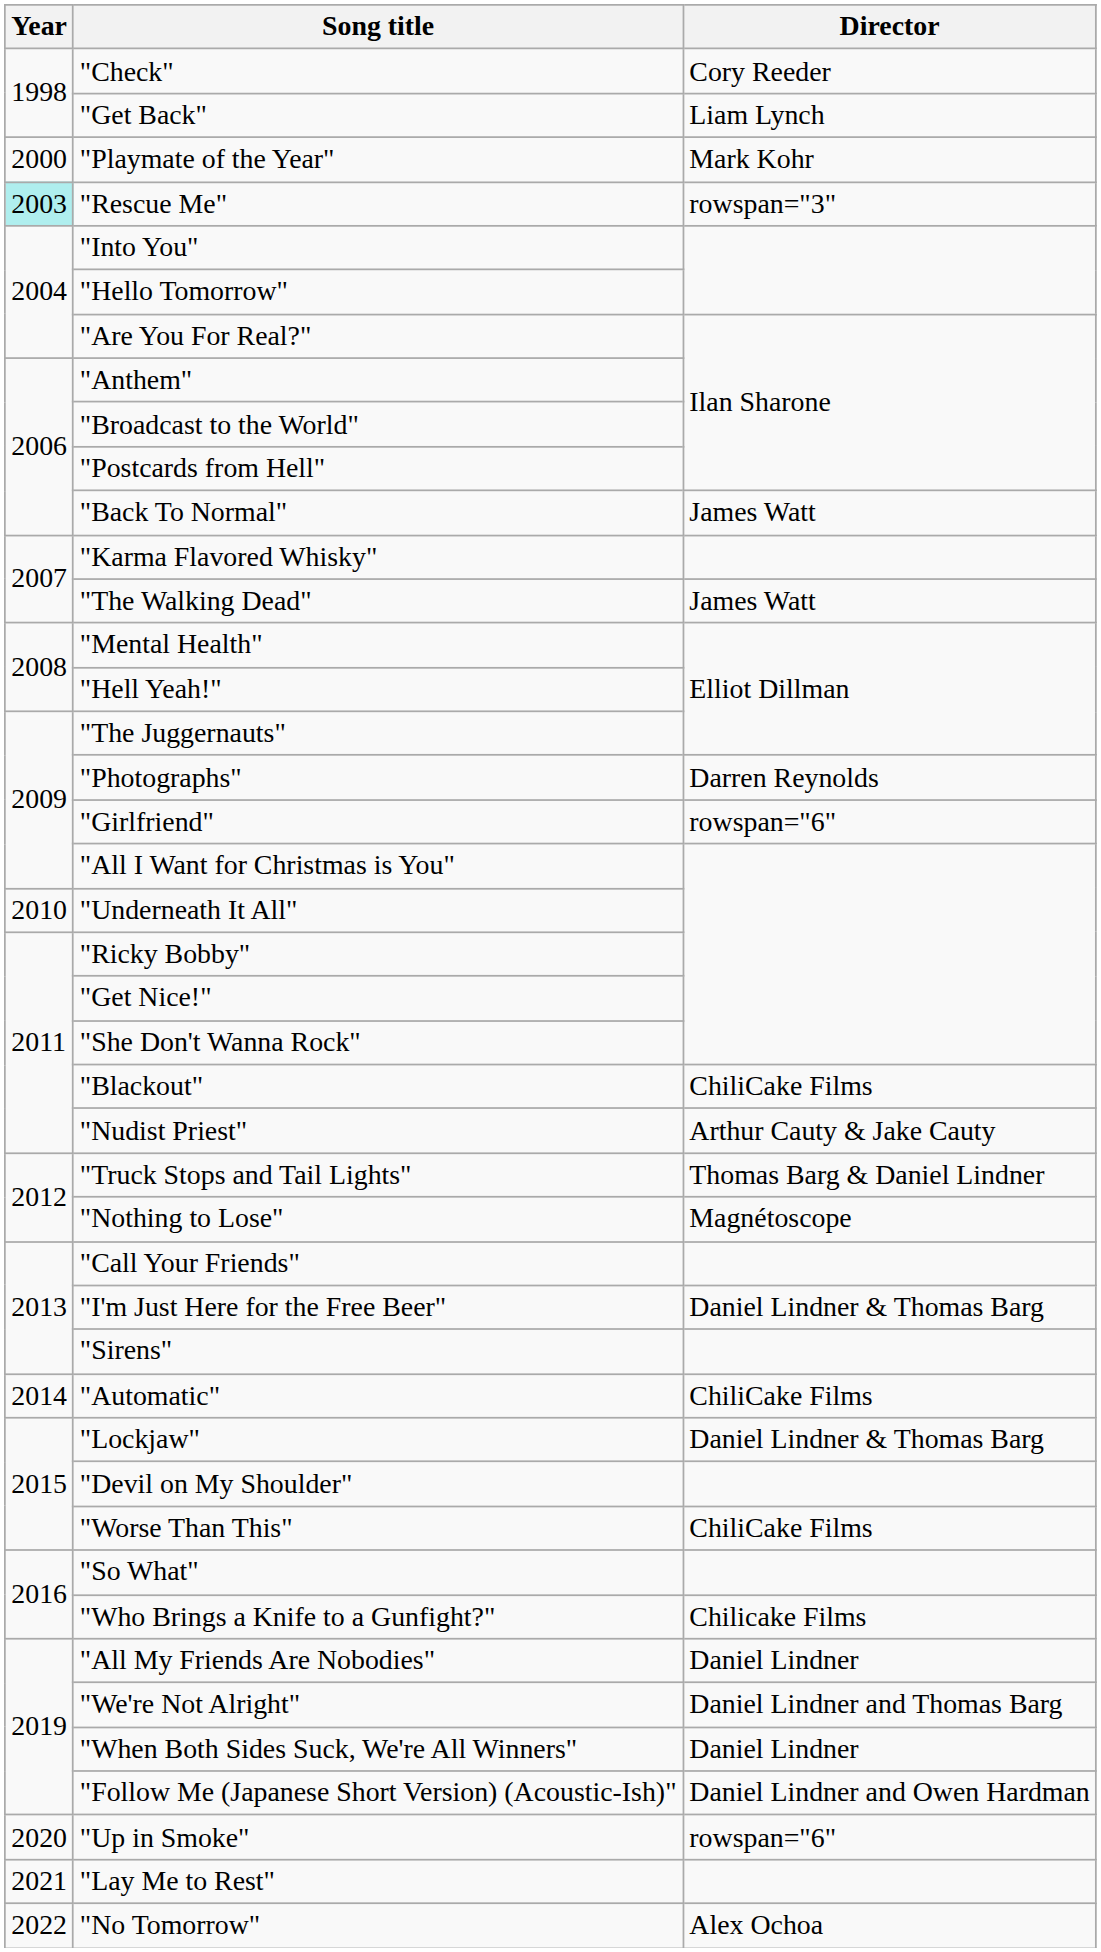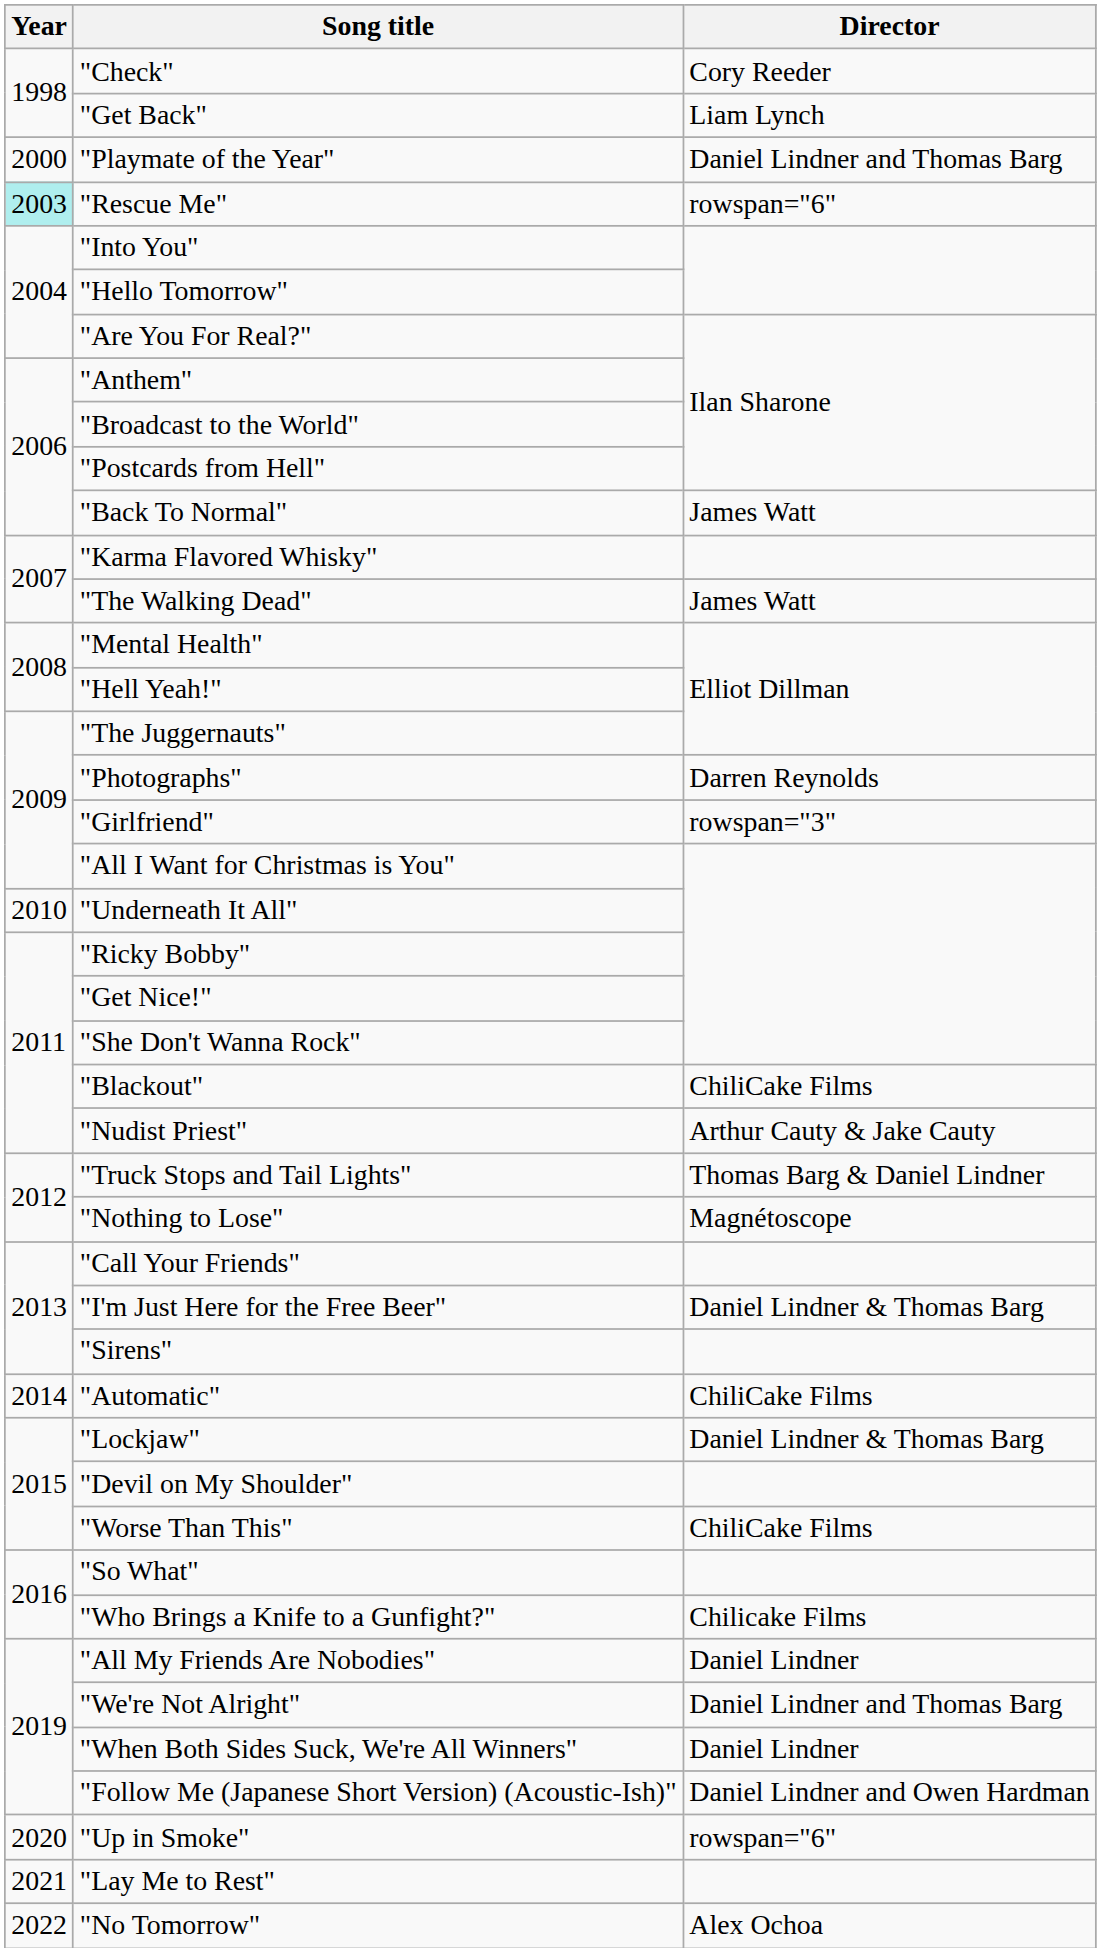(752, 159) Mark Kohr -> (876, 159) Daniel Lindner and Thomas Barg
(763, 203) rowspan="3" -> (763, 203) rowspan="6"
(763, 821) rowspan="6" -> (763, 821) rowspan="3"
